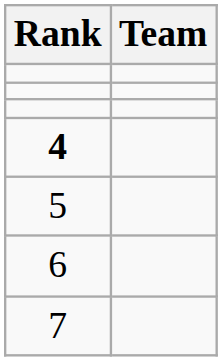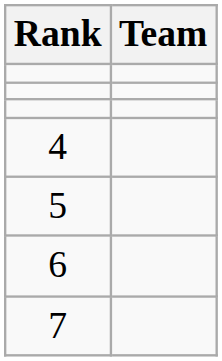(58, 145) bold -> (58, 145) normal
